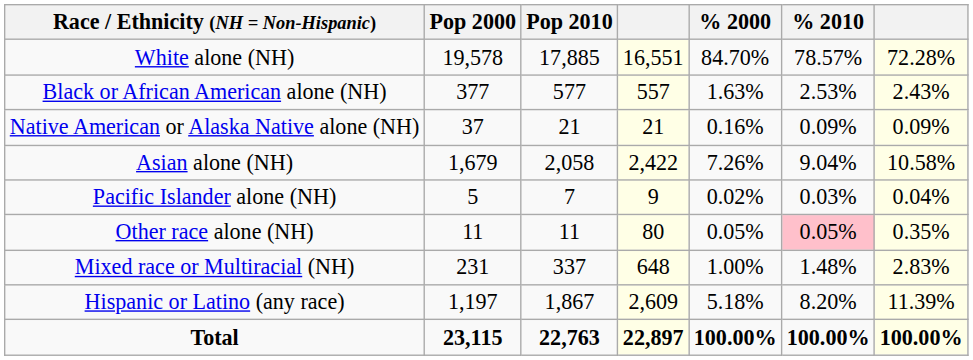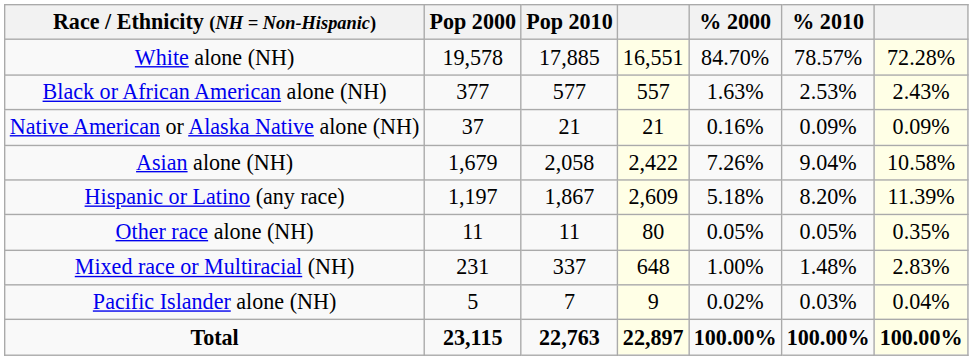rows swapped: (215, 197) <-> (215, 302)
(828, 232) pink background -> (828, 232) no background
